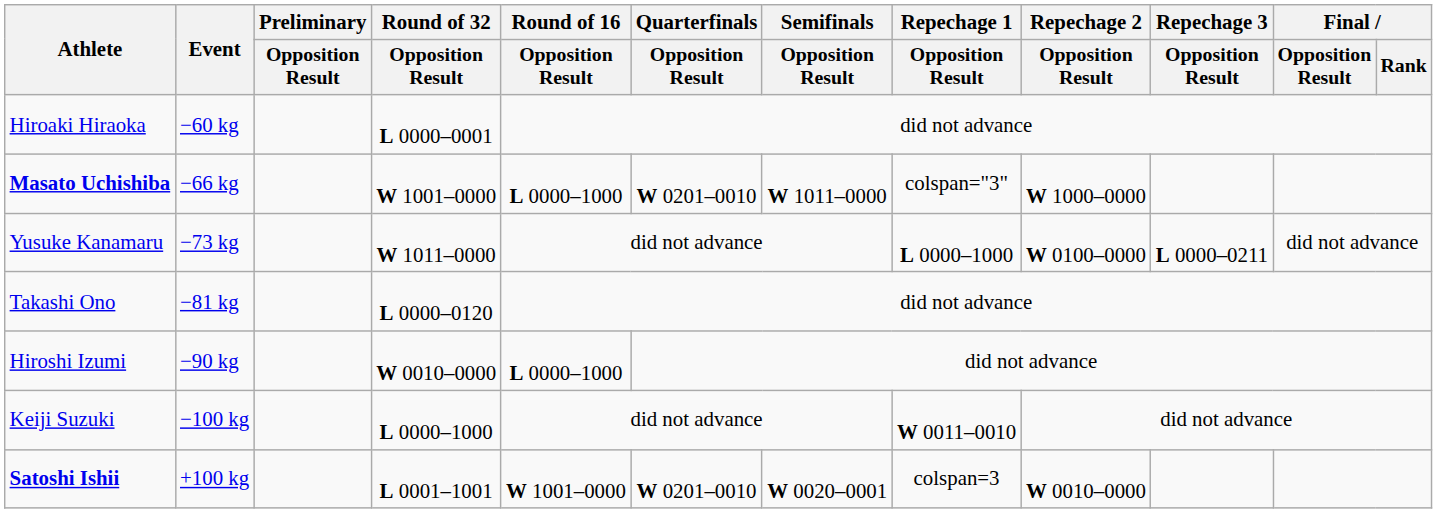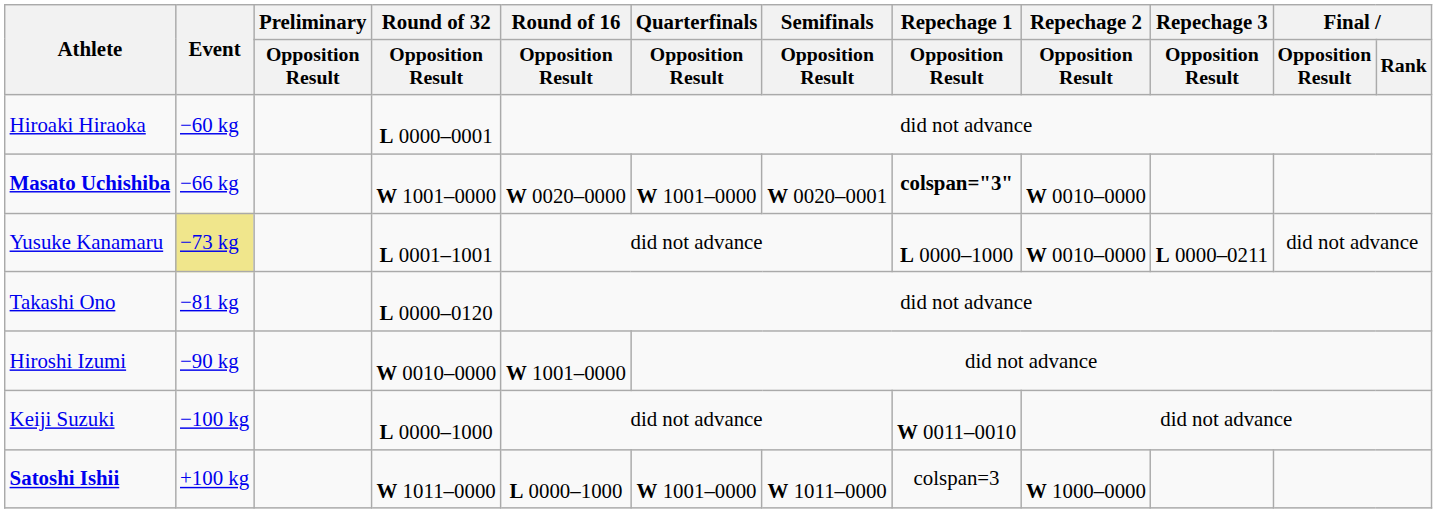(566, 196) L 0000–1000 -> (566, 196) W 0020–0000
(697, 196) W 0201–0010 -> (697, 196) W 1001–0000
(827, 196) W 1011–0000 -> (827, 196) W 0020–0001
(957, 183) normal -> (957, 183) bold
(1086, 196) W 1000–0000 -> (1086, 196) W 0010–0000
(209, 242) no background -> (209, 242) khaki background
(436, 255) W 1011–0000 -> (436, 255) L 0001–1001
(1086, 255) W 0100–0000 -> (1086, 255) W 0010–0000
(566, 373) L 0000–1000 -> (566, 373) W 1001–0000
(436, 491) L 0001–1001 -> (436, 491) W 1011–0000
(566, 491) W 1001–0000 -> (566, 491) L 0000–1000
(697, 491) W 0201–0010 -> (697, 491) W 1001–0000
(827, 491) W 0020–0001 -> (827, 491) W 1011–0000
(1086, 491) W 0010–0000 -> (1086, 491) W 1000–0000
